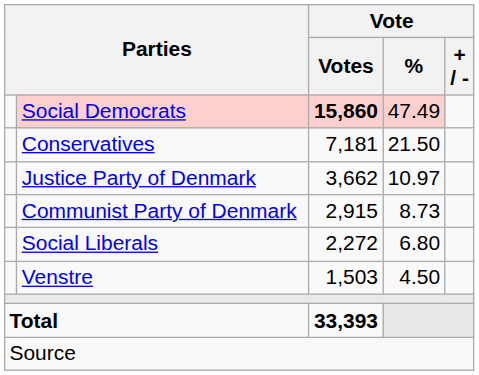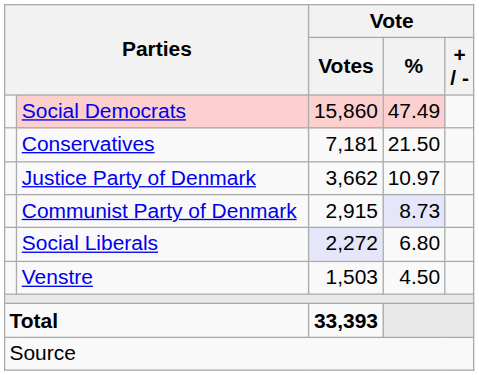(346, 111) bold -> (346, 111) normal
(420, 210) no background -> (420, 210) lavender background
(352, 244) no background -> (352, 244) lavender background
